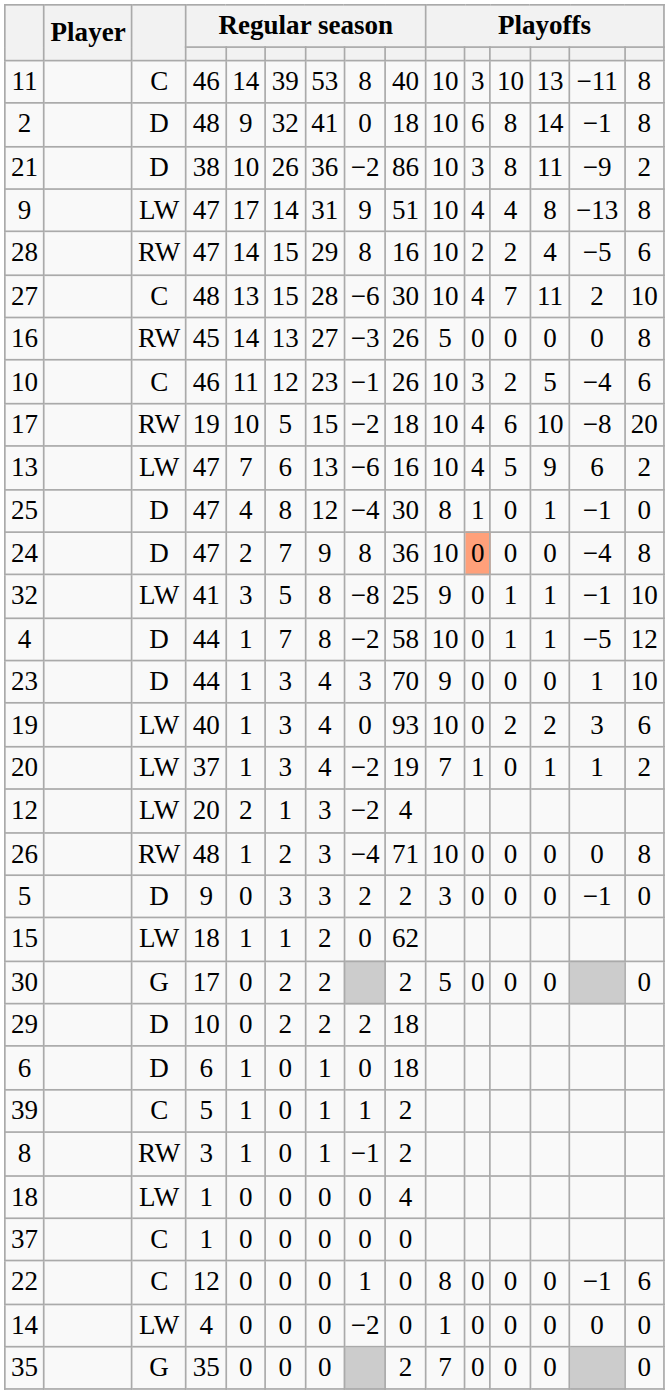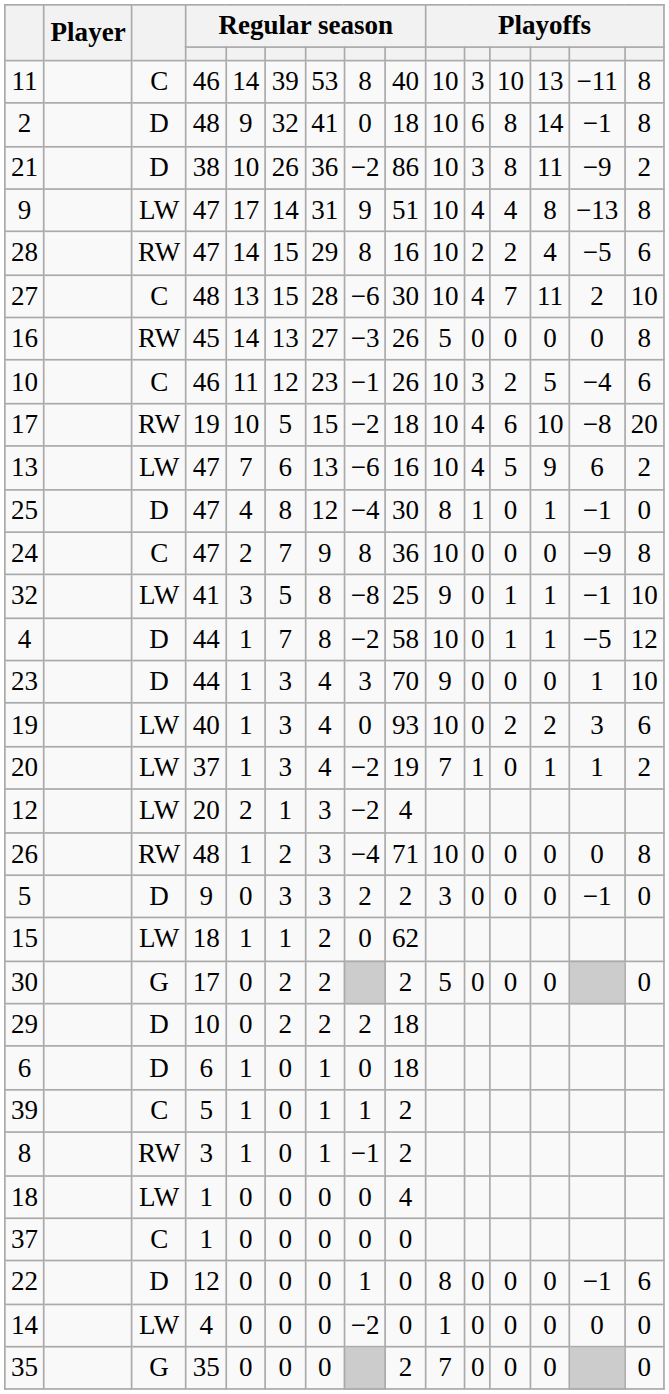(159, 553) D -> (159, 553) C
(478, 553) lightsalmon background -> (478, 553) no background
(597, 553) −4 -> (597, 553) −9
(159, 1282) C -> (159, 1282) D
